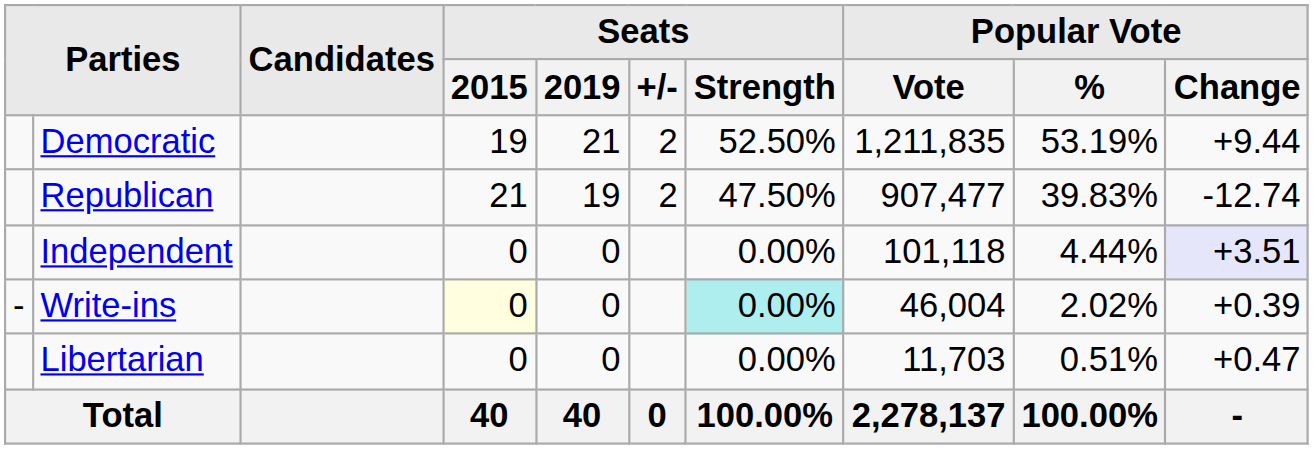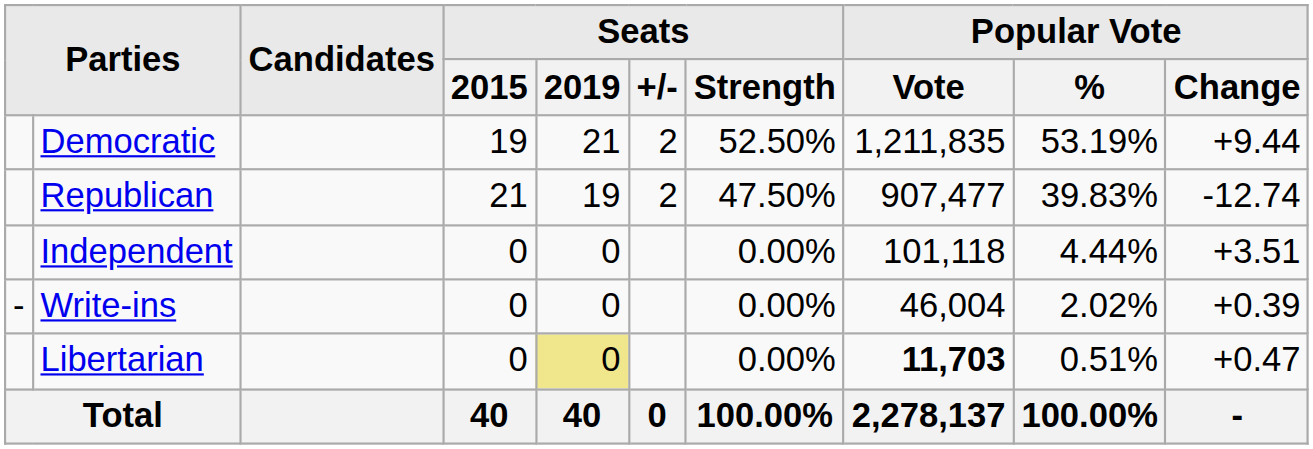(1257, 251) lavender background -> (1257, 251) no background
(518, 305) lightyellow background -> (518, 305) no background
(787, 305) paleturquoise background -> (787, 305) no background
(611, 360) no background -> (611, 360) khaki background
(954, 360) normal -> (954, 360) bold
